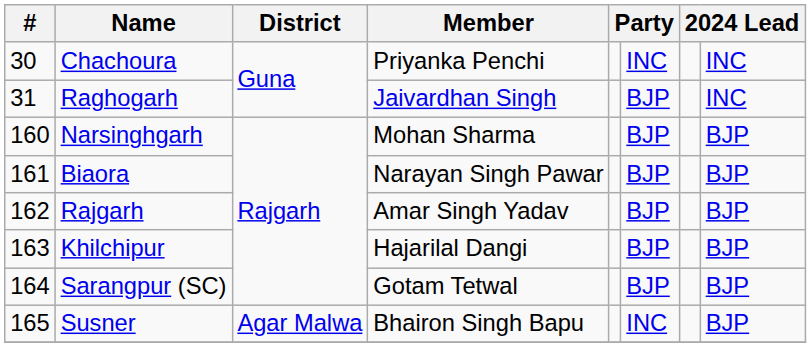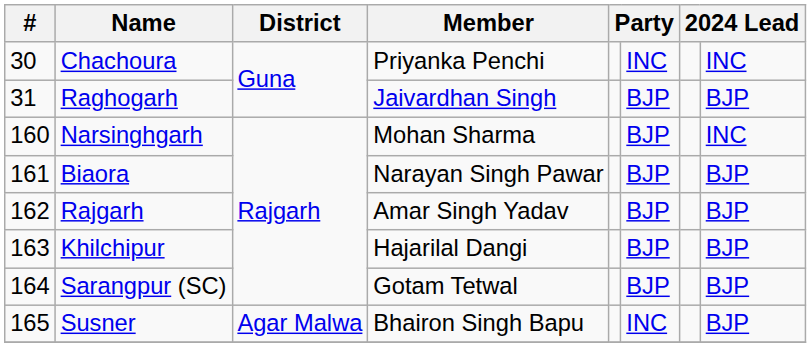(726, 98) INC -> (727, 98) BJP
(727, 135) BJP -> (726, 135) INC
